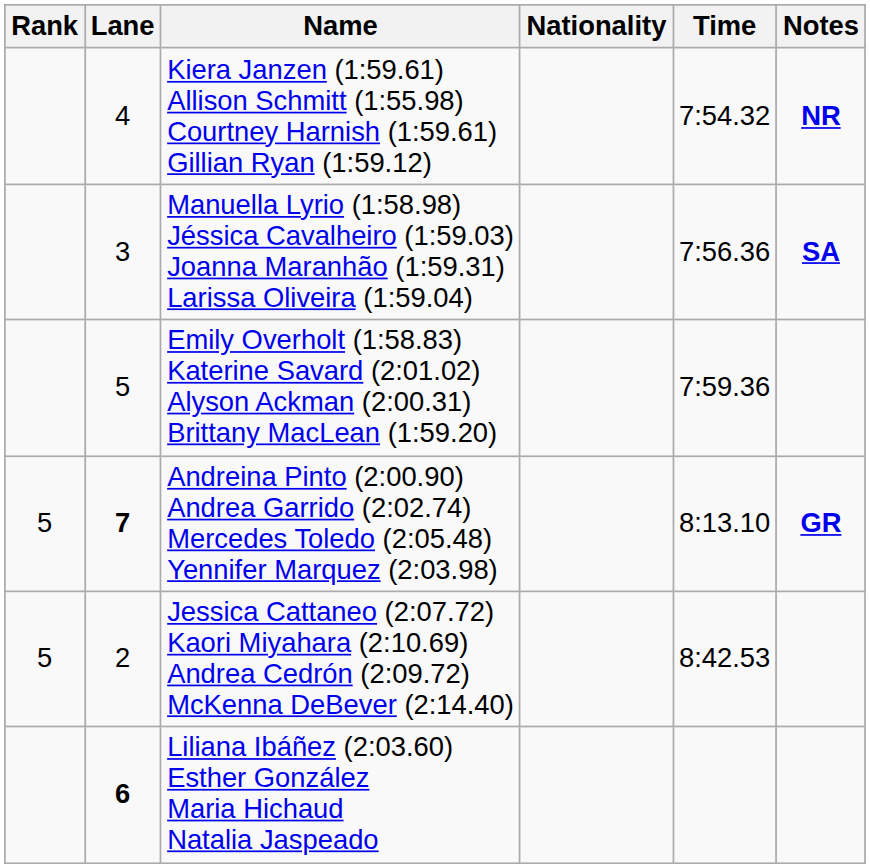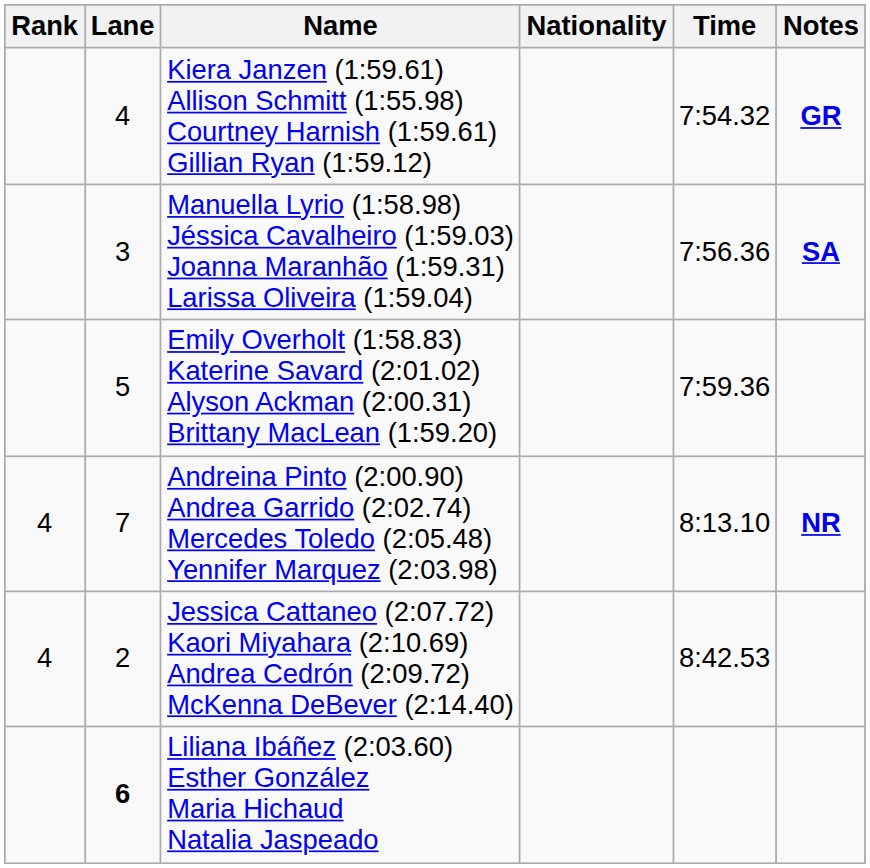(821, 115) NR -> (821, 115) GR
(45, 522) 5 -> (45, 522) 4
(123, 522) bold -> (123, 522) normal
(821, 522) GR -> (821, 522) NR
(45, 658) 5 -> (45, 658) 4
